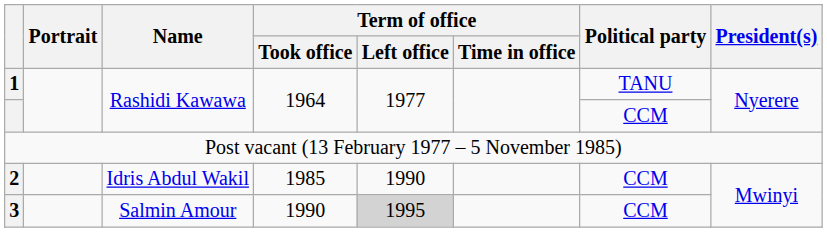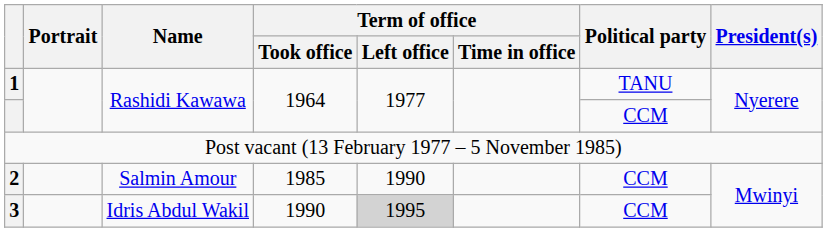(178, 178) Idris Abdul Wakil -> (178, 178) Salmin Amour
(178, 210) Salmin Amour -> (178, 210) Idris Abdul Wakil
